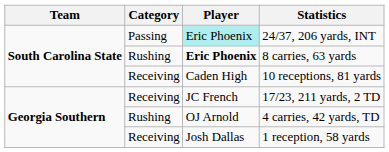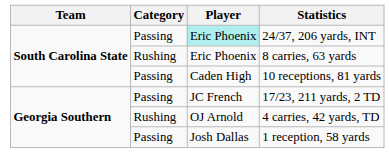(221, 56) bold -> (223, 56) normal
(154, 76) Receiving -> (153, 76) Passing
(154, 96) Receiving -> (153, 96) Passing
(154, 137) Receiving -> (153, 137) Passing
